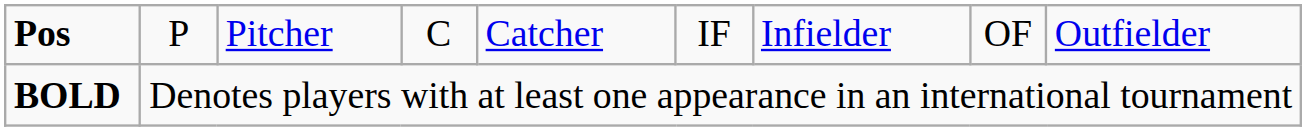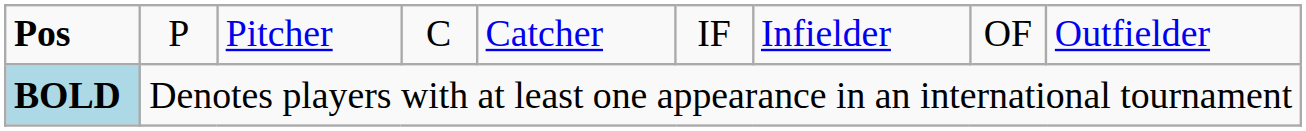(67, 94) no background -> (67, 94) lightblue background
